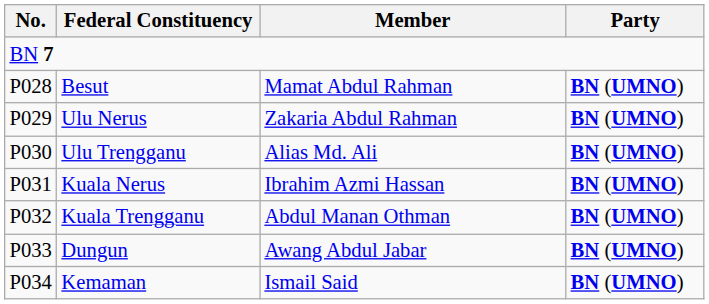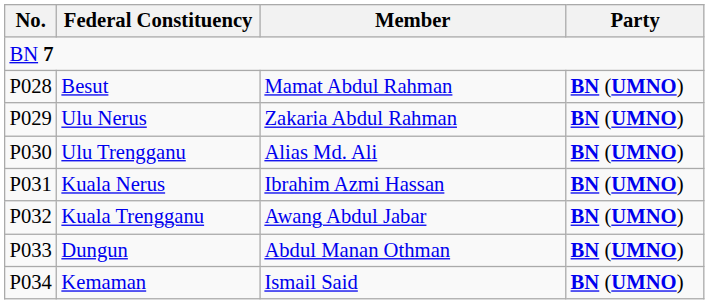(357, 217) Abdul Manan Othman -> (345, 217) Awang Abdul Jabar
(345, 250) Awang Abdul Jabar -> (357, 250) Abdul Manan Othman
